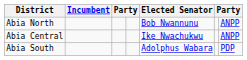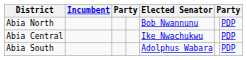(230, 24) ANPP -> (228, 24) PDP
(230, 37) ANPP -> (228, 37) PDP
